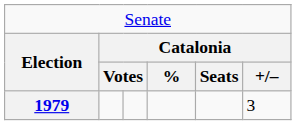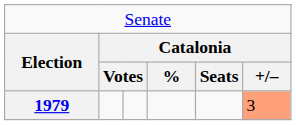(251, 105) no background -> (251, 105) lightsalmon background
